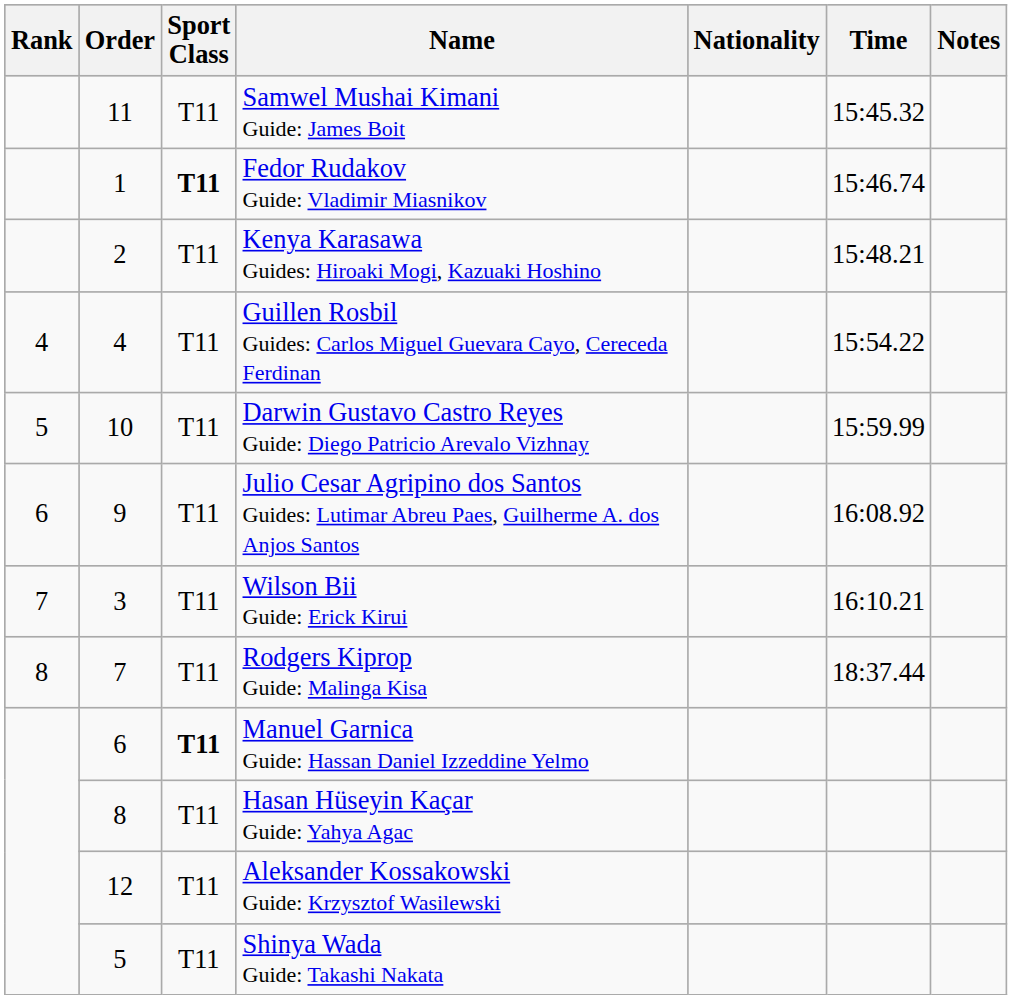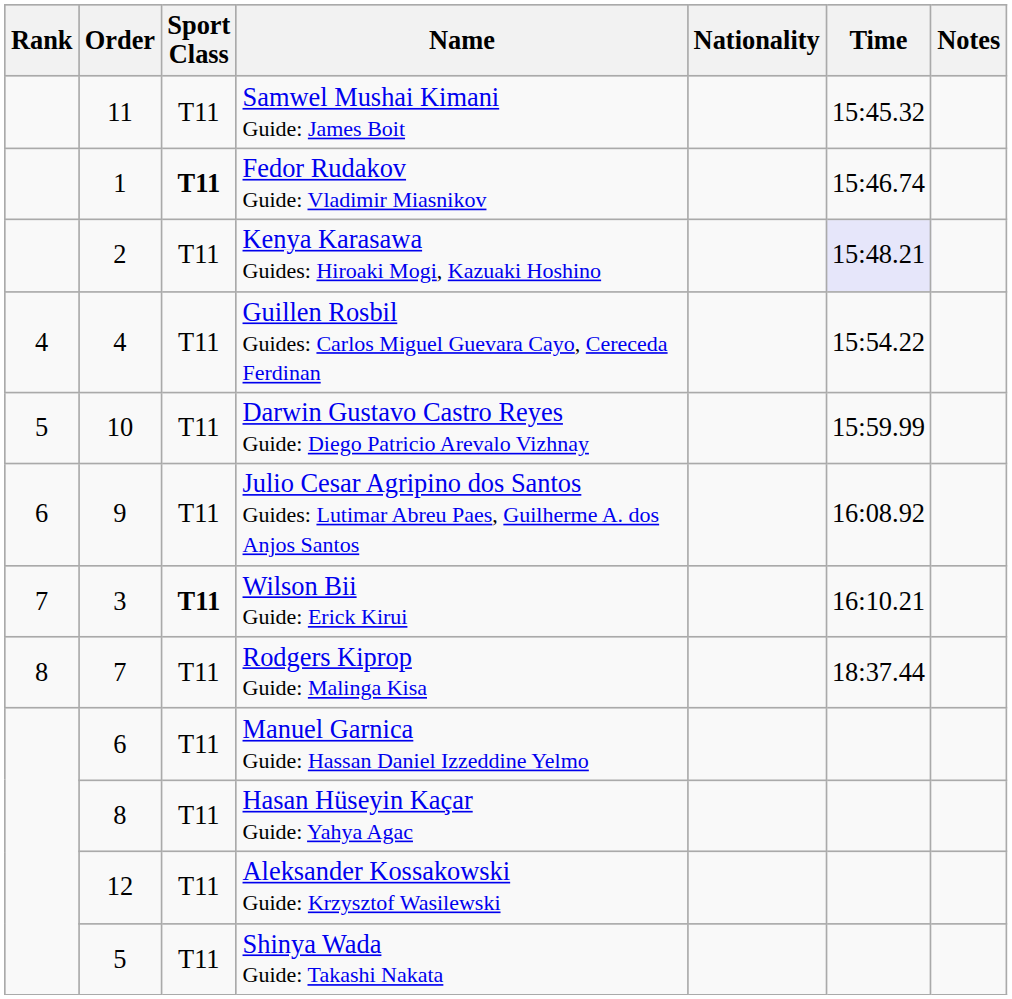(878, 254) no background -> (878, 254) lavender background
(199, 600) normal -> (199, 600) bold
(199, 743) bold -> (199, 743) normal
